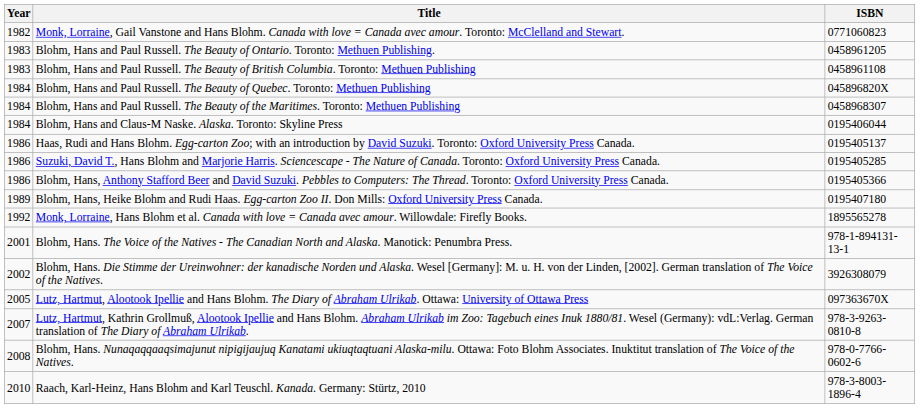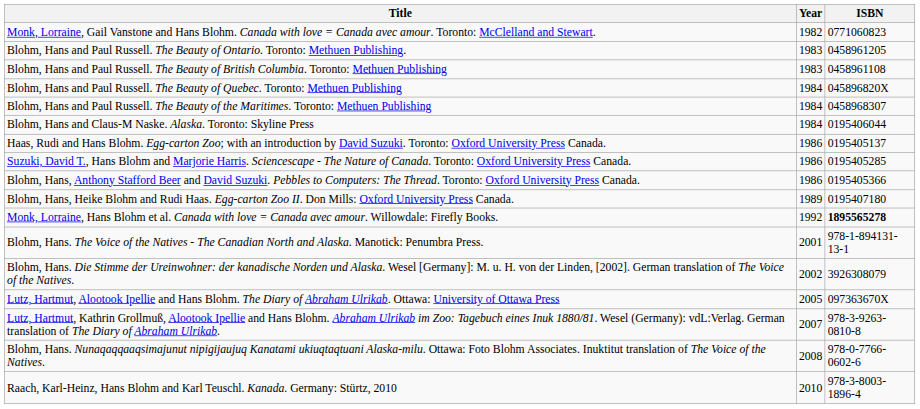columns swapped: (19, 13) <-> (429, 13)
(857, 217) normal -> (857, 217) bold
